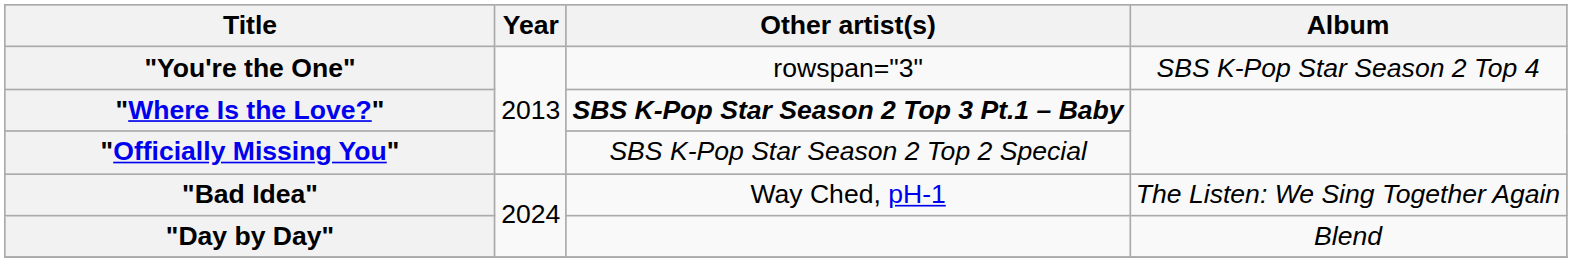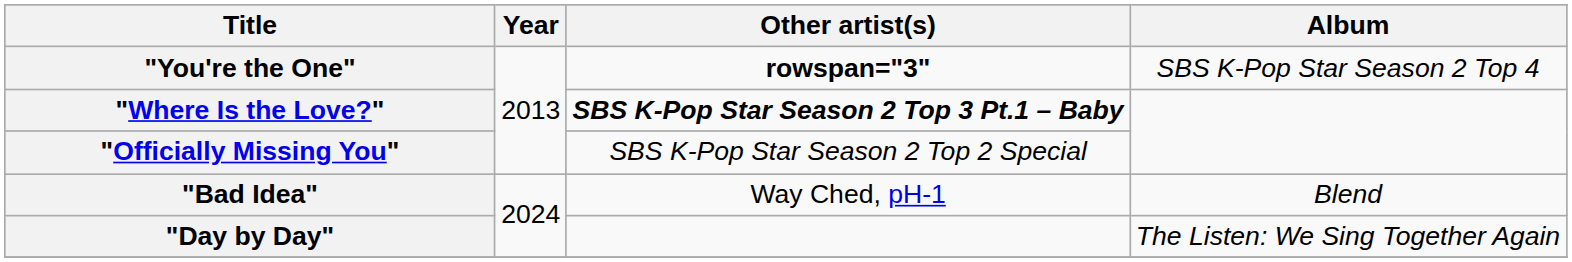(848, 67) normal -> (848, 67) bold
(1348, 194) The Listen: We Sing Together Again -> (1348, 194) Blend
(1348, 236) Blend -> (1348, 236) The Listen: We Sing Together Again
